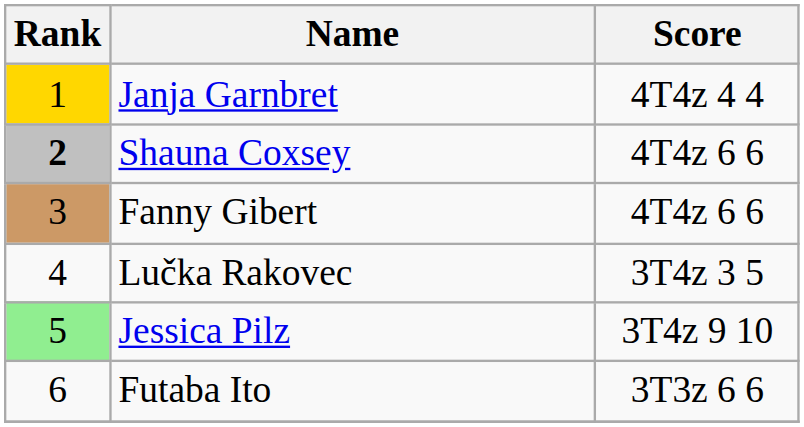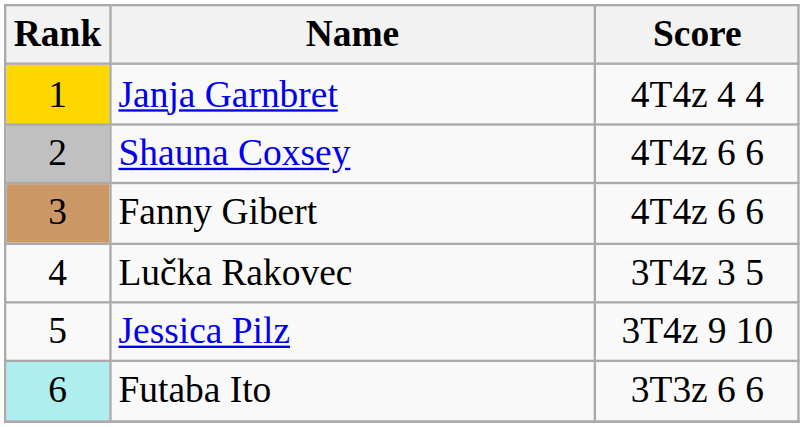(57, 152) bold -> (57, 152) normal
(57, 331) lightgreen background -> (57, 331) no background
(57, 390) no background -> (57, 390) paleturquoise background
